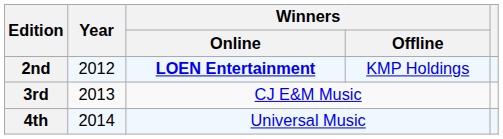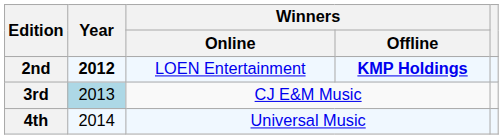(97, 69) normal -> (97, 69) bold
(236, 69) bold -> (230, 69) normal
(418, 69) normal -> (413, 69) bold
(97, 95) no background -> (97, 95) lightblue background
